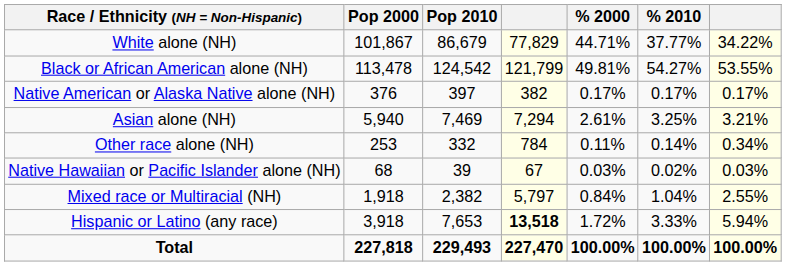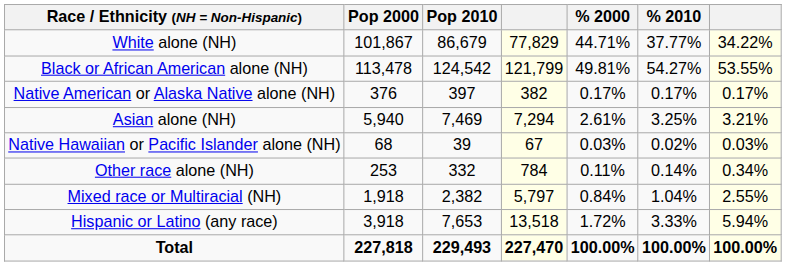rows swapped: (174, 171) <-> (174, 145)
(534, 222) bold -> (534, 222) normal
